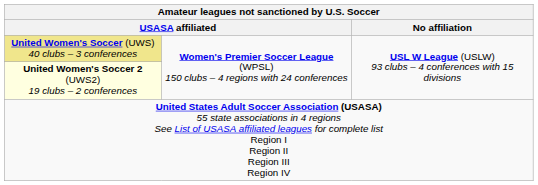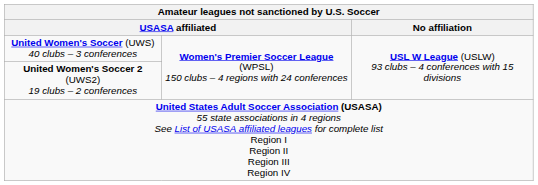(83, 48) khaki background -> (83, 48) no background
(83, 80) lightyellow background -> (83, 80) no background
